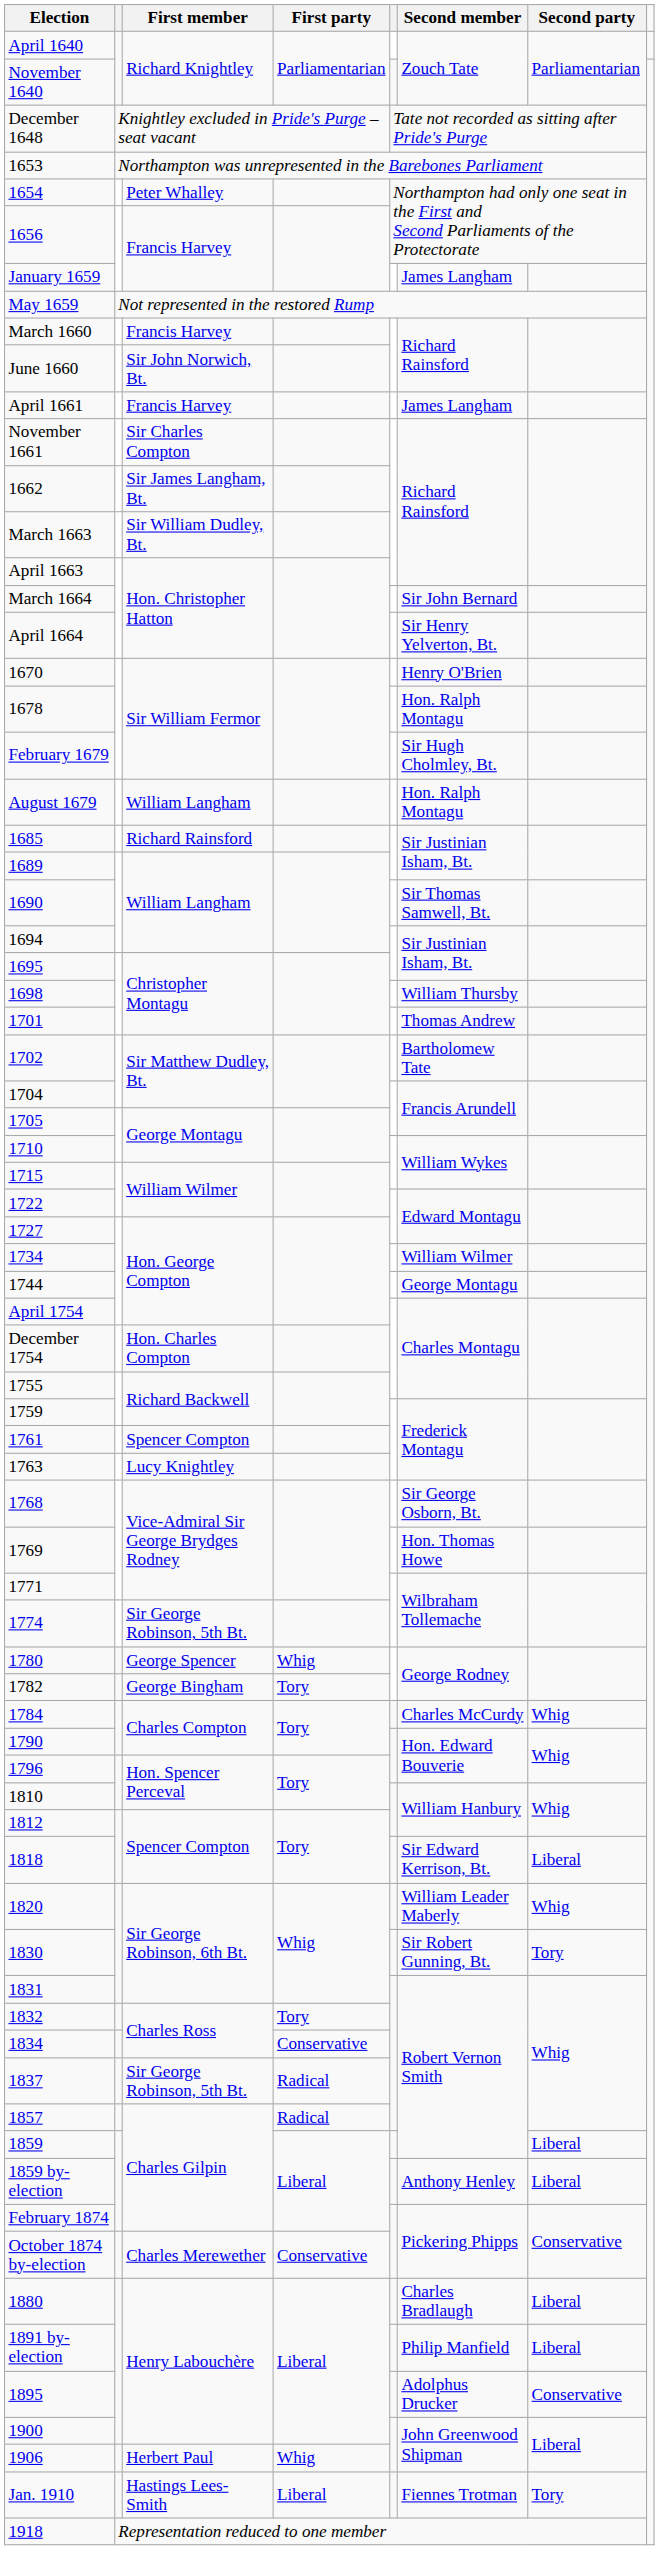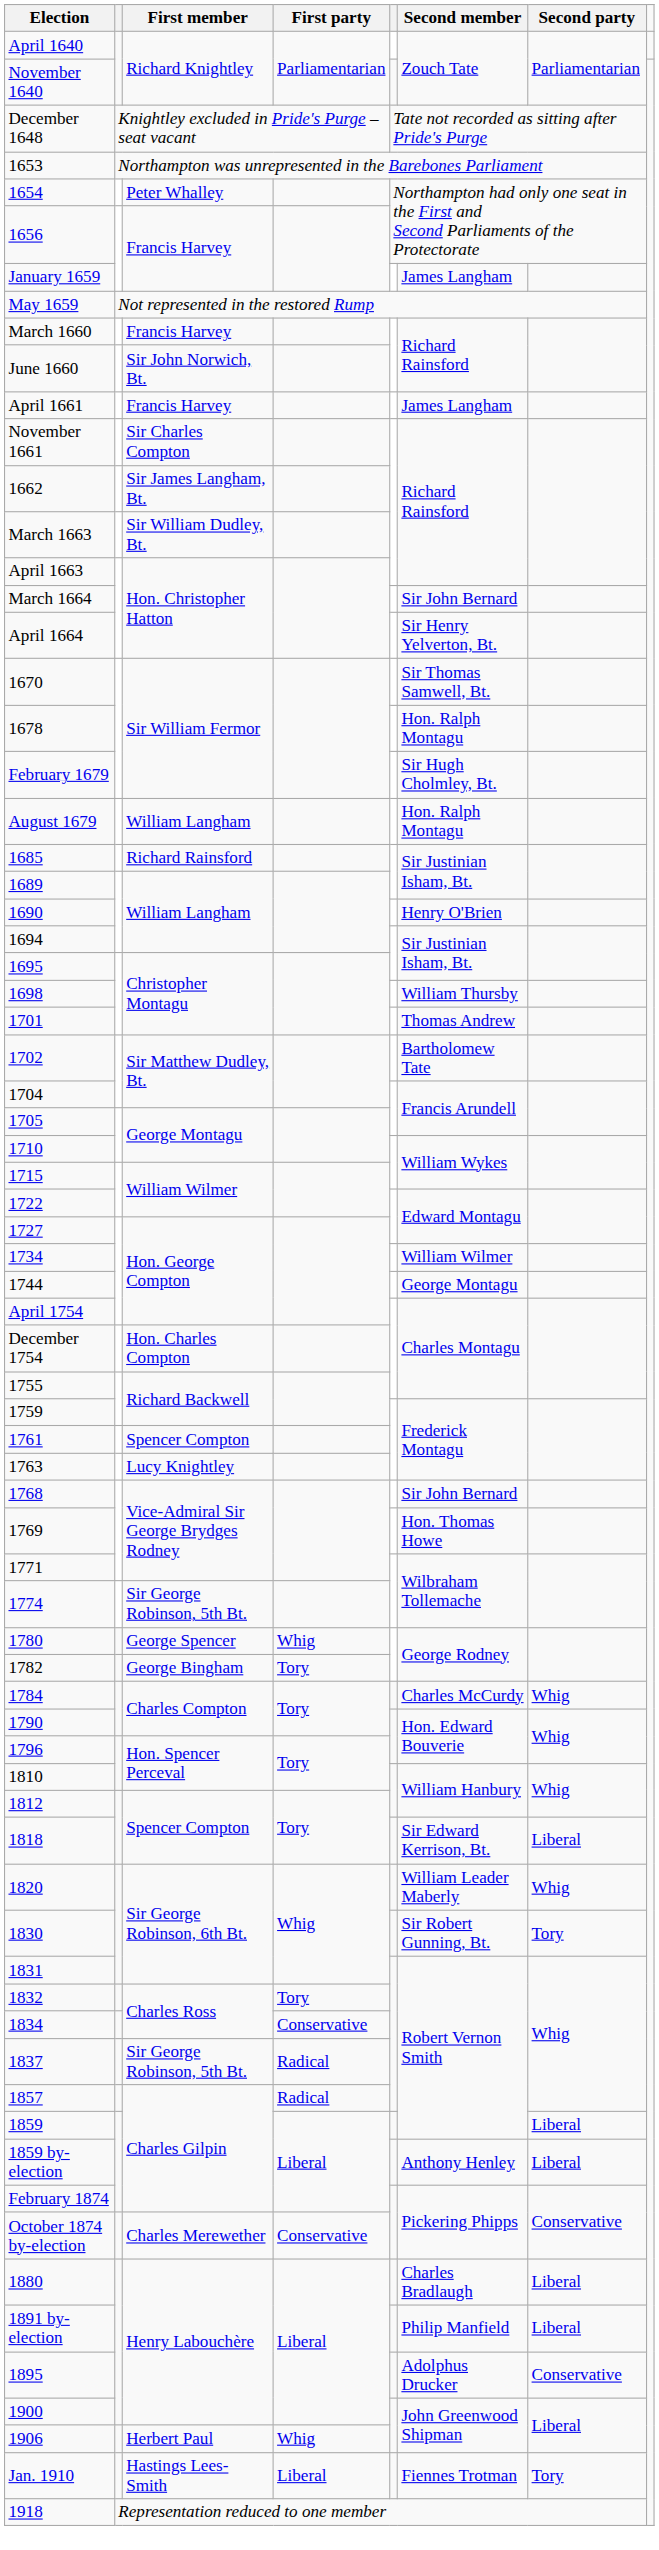(452, 672) Henry O'Brien -> (446, 681) Sir Thomas Samwell, Bt.
(446, 902) Sir Thomas Samwell, Bt. -> (452, 912) Henry O'Brien
(441, 1503) Sir George Osborn, Bt. -> (459, 1493) Sir John Bernard
